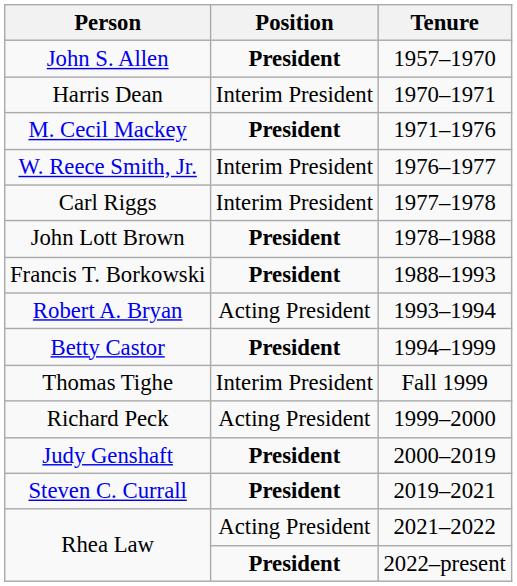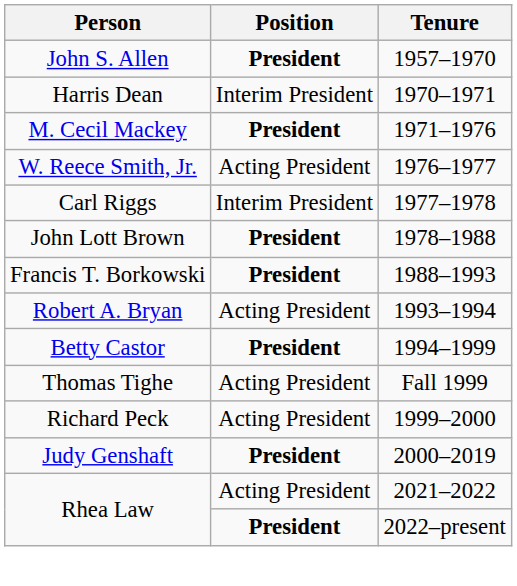(294, 166) Interim President -> (294, 166) Acting President
(294, 382) Interim President -> (294, 382) Acting President
- row: (108, 490)
